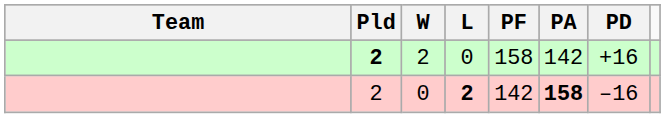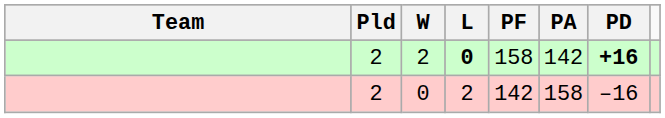(376, 58) bold -> (376, 58) normal
(467, 58) normal -> (467, 58) bold
(619, 58) normal -> (619, 58) bold
(467, 94) bold -> (467, 94) normal
(564, 94) bold -> (564, 94) normal
